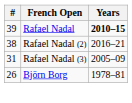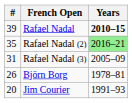(11, 43) 38 -> (11, 43) 35
(108, 43) no background -> (108, 43) lightgreen background
+ row: (46, 90)
